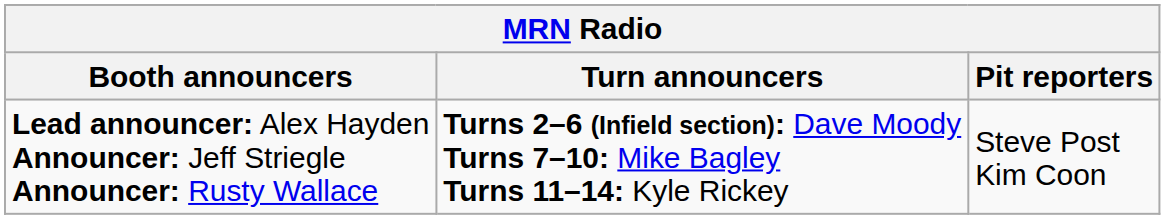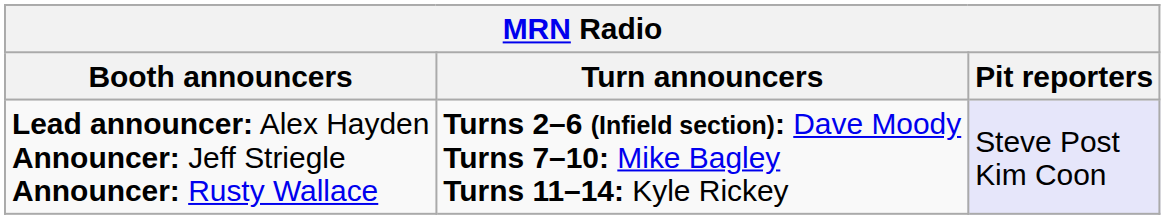(1047, 157) no background -> (1047, 157) lavender background
